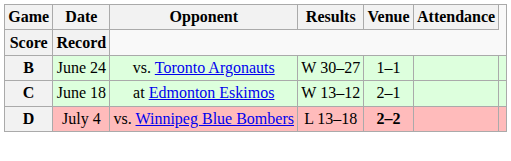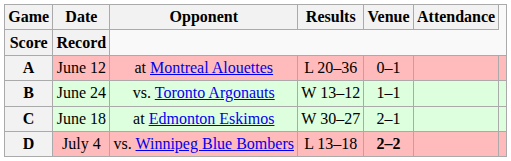+ row: (29, 67)
(331, 67) W 30–27 -> (331, 93) W 13–12
(331, 93) W 13–12 -> (331, 118) W 30–27
